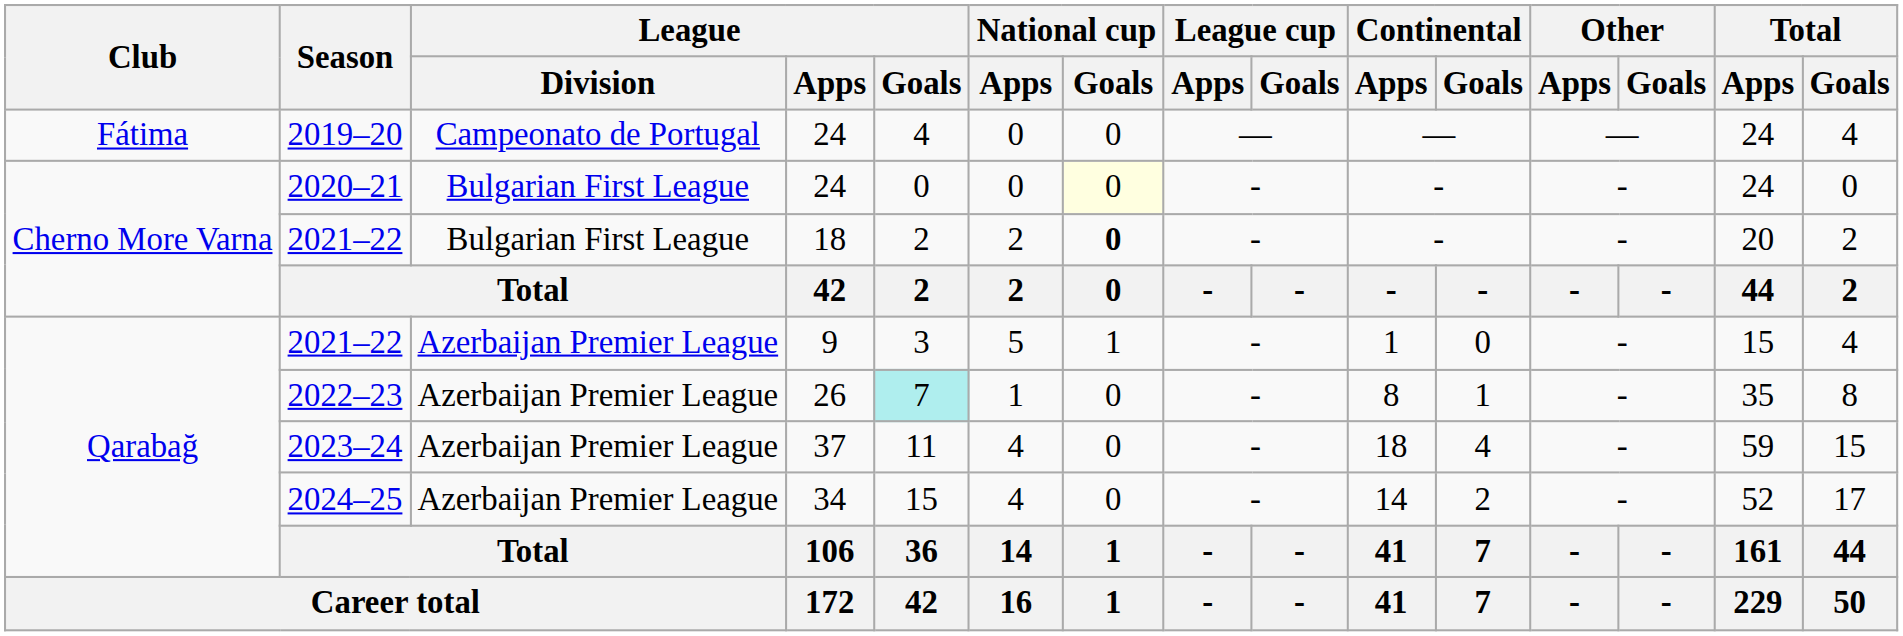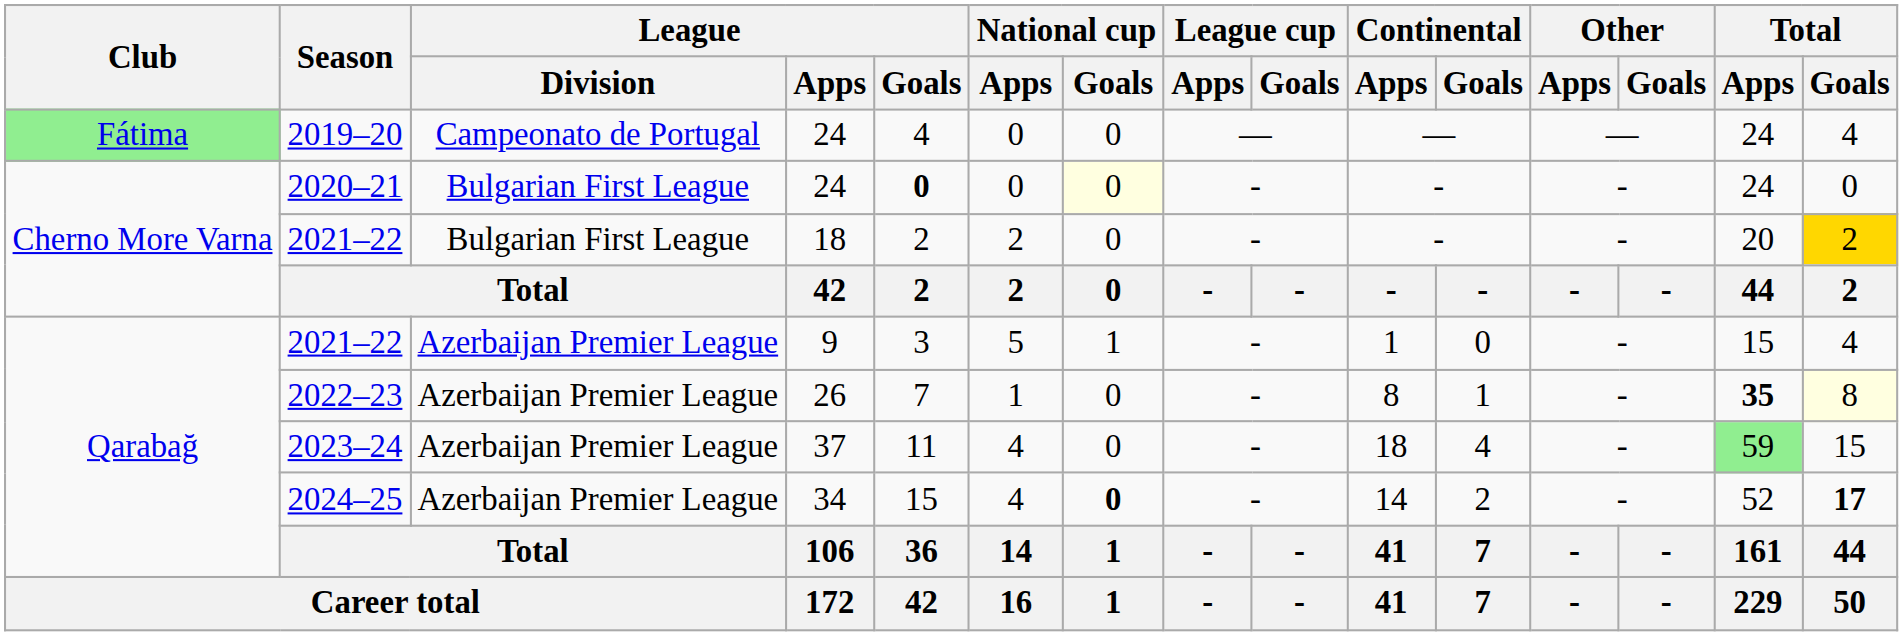(143, 134) no background -> (143, 134) lightgreen background
(921, 186) normal -> (921, 186) bold
(1113, 238) bold -> (1113, 238) normal
(1850, 238) no background -> (1850, 238) gold background
(921, 394) paleturquoise background -> (921, 394) no background
(1758, 394) normal -> (1758, 394) bold
(1850, 394) no background -> (1850, 394) lightyellow background
(1758, 446) no background -> (1758, 446) lightgreen background
(1113, 498) normal -> (1113, 498) bold
(1850, 498) normal -> (1850, 498) bold
